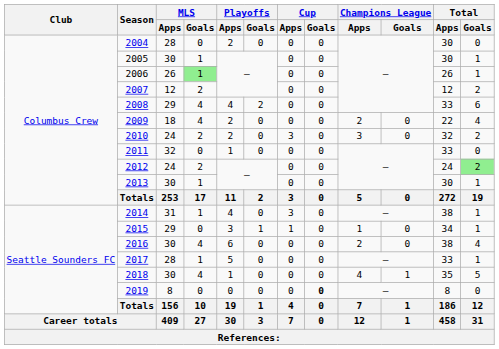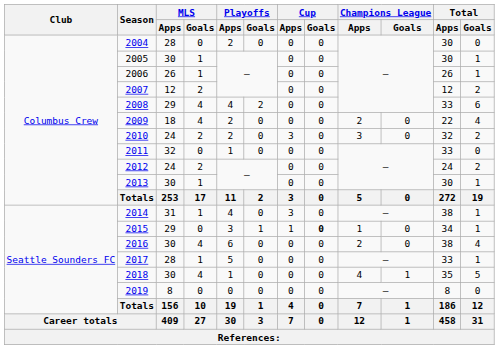(200, 74) lightgreen background -> (200, 74) no background
(478, 167) lightgreen background -> (478, 167) no background
(321, 229) normal -> (321, 229) bold
(321, 291) bold -> (321, 291) normal
